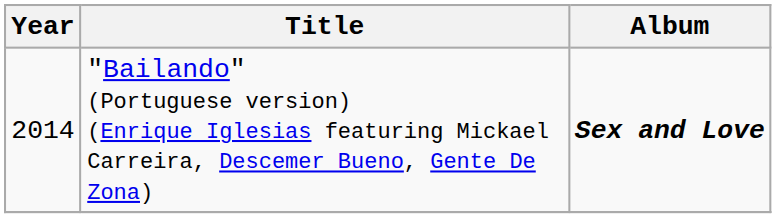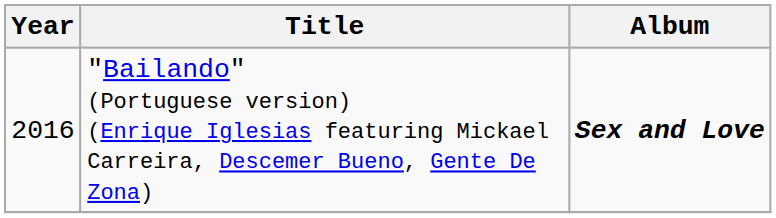(43, 130) 2014 -> (43, 130) 2016
